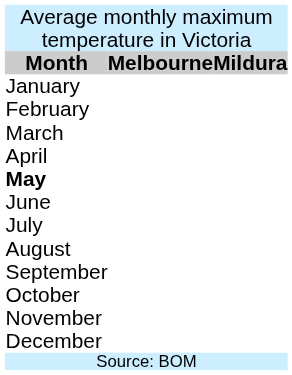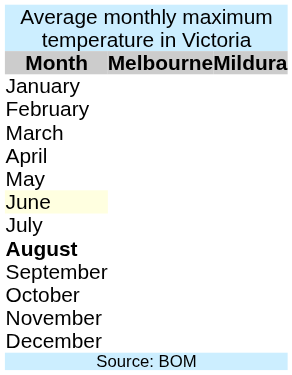(26, 178) bold -> (25, 178) normal
(28, 202) no background -> (28, 202) lightyellow background
(38, 248) normal -> (42, 248) bold
